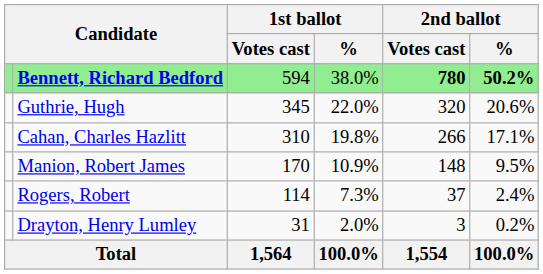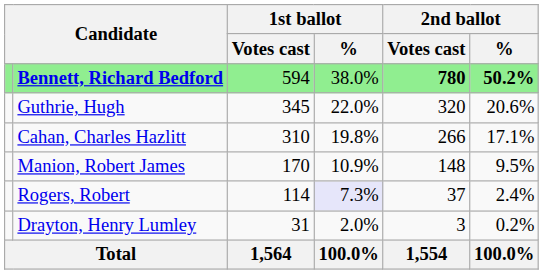(359, 195) no background -> (359, 195) lavender background
